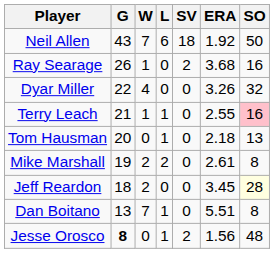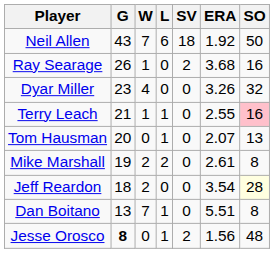(123, 89) 22 -> (123, 89) 23
(220, 138) 2.18 -> (220, 138) 2.07
(220, 187) 3.45 -> (220, 187) 3.54
